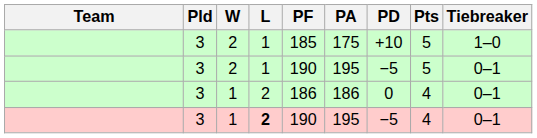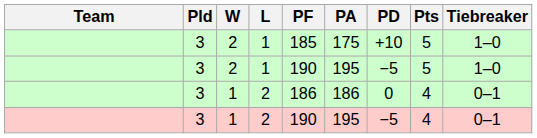(487, 68) 0–1 -> (487, 68) 1–0
(265, 119) bold -> (265, 119) normal
